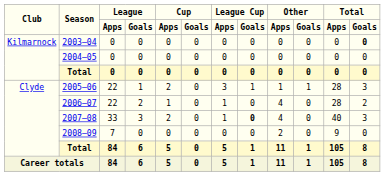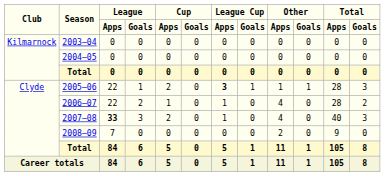(365, 42) bold -> (365, 42) normal
(225, 88) normal -> (225, 88) bold
(112, 118) normal -> (112, 118) bold
(253, 118) bold -> (253, 118) normal
